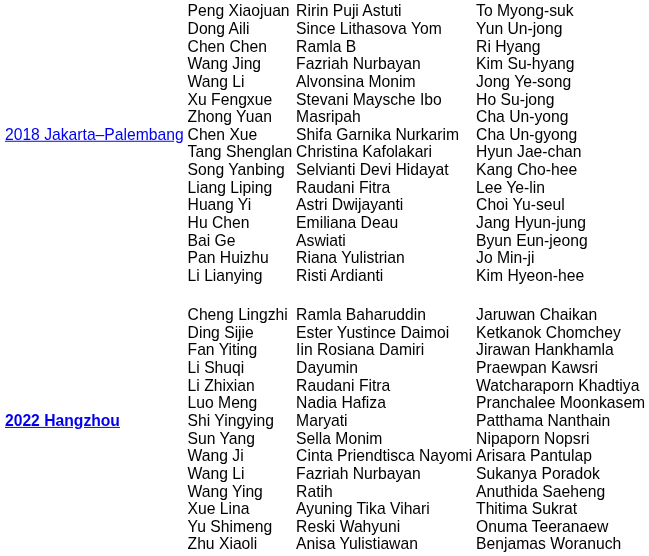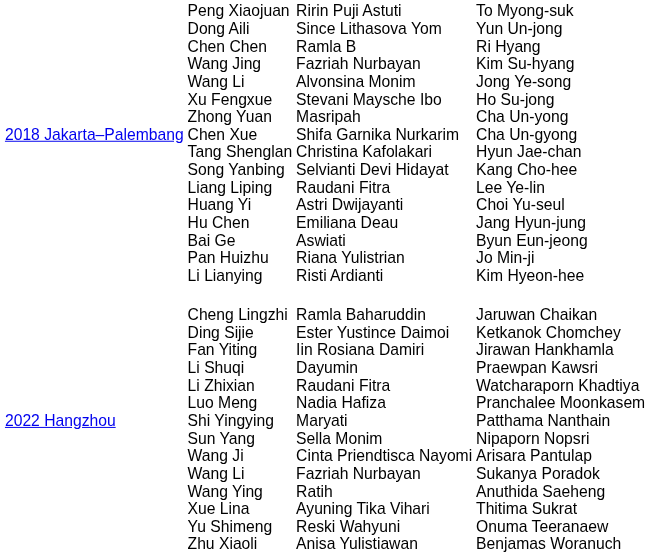(62, 421) bold -> (60, 421) normal
